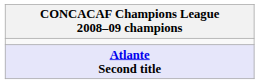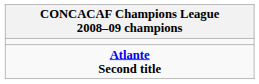(130, 61) lavender background -> (130, 61) no background
